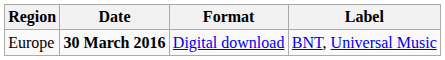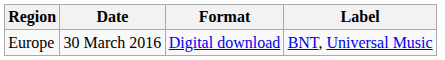(115, 42) bold -> (112, 42) normal
